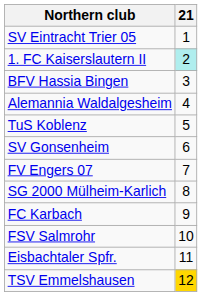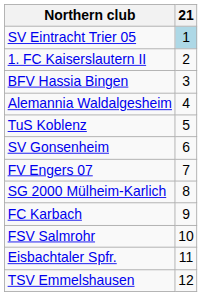(186, 37) no background -> (186, 37) lightblue background
(186, 59) paleturquoise background -> (186, 59) no background
(186, 280) gold background -> (186, 280) no background
